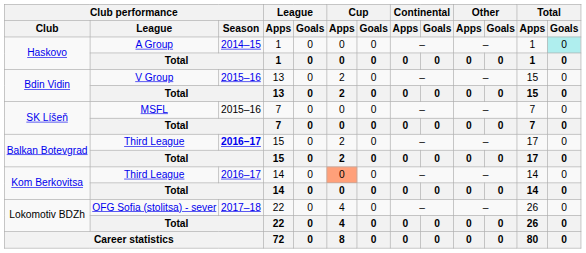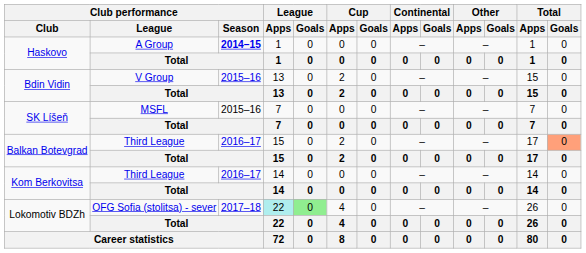(241, 45) normal -> (241, 45) bold
(564, 45) paleturquoise background -> (564, 45) no background
(241, 142) bold -> (241, 142) normal
(564, 142) no background -> (564, 142) lightsalmon background
(342, 175) lightsalmon background -> (342, 175) no background
(278, 207) no background -> (278, 207) paleturquoise background
(310, 207) no background -> (310, 207) lightgreen background
